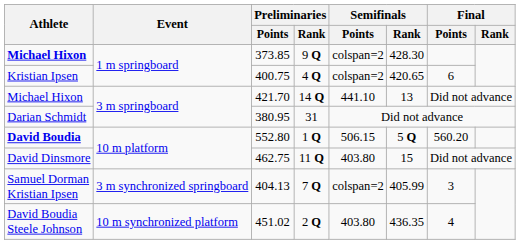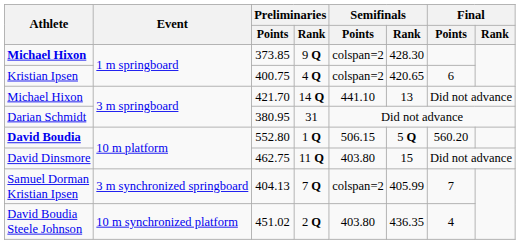(451, 186) 3 -> (451, 186) 7
